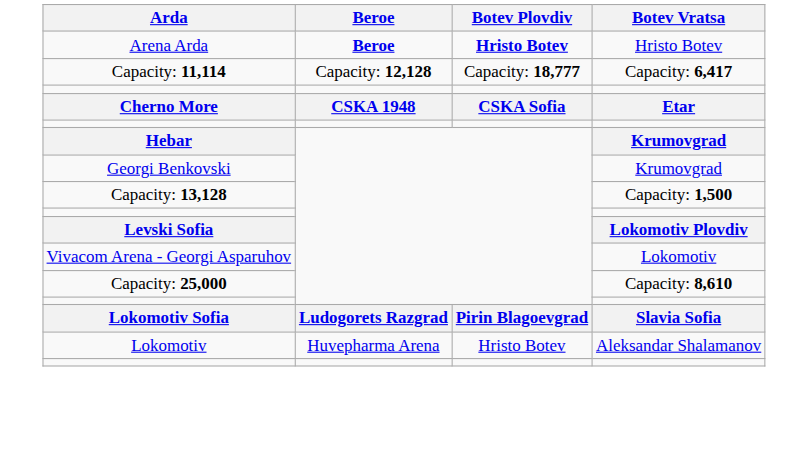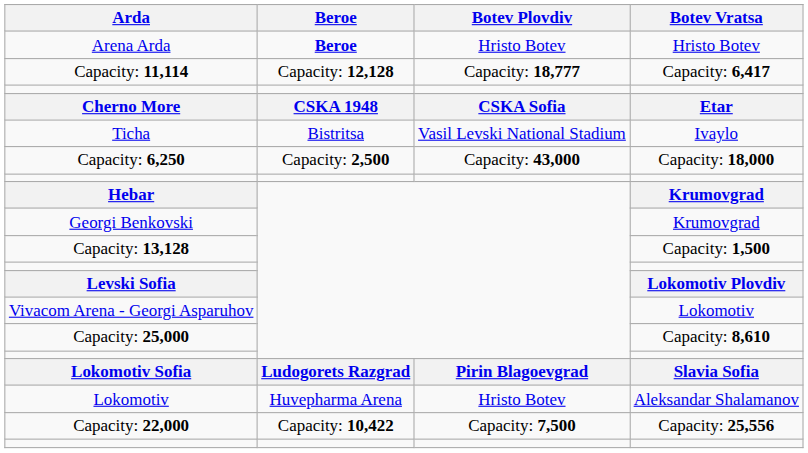(522, 44) bold -> (522, 44) normal
+ row: (131, 133)
+ row: (131, 160)
+ row: (131, 425)
